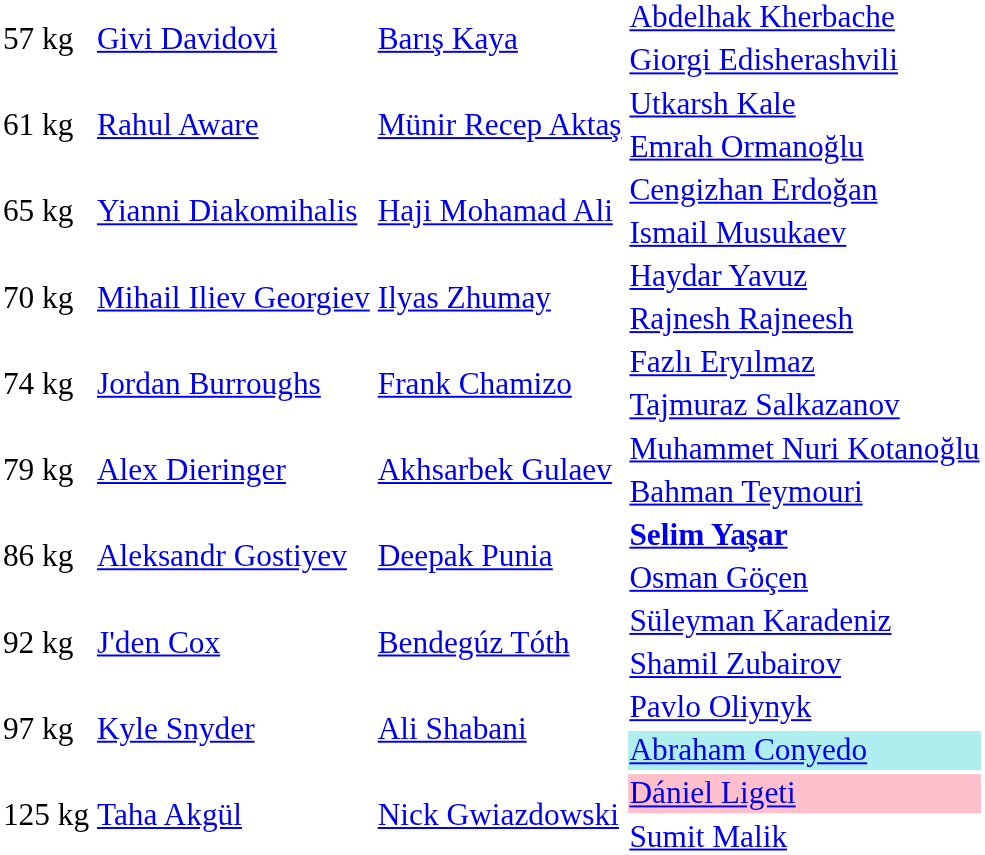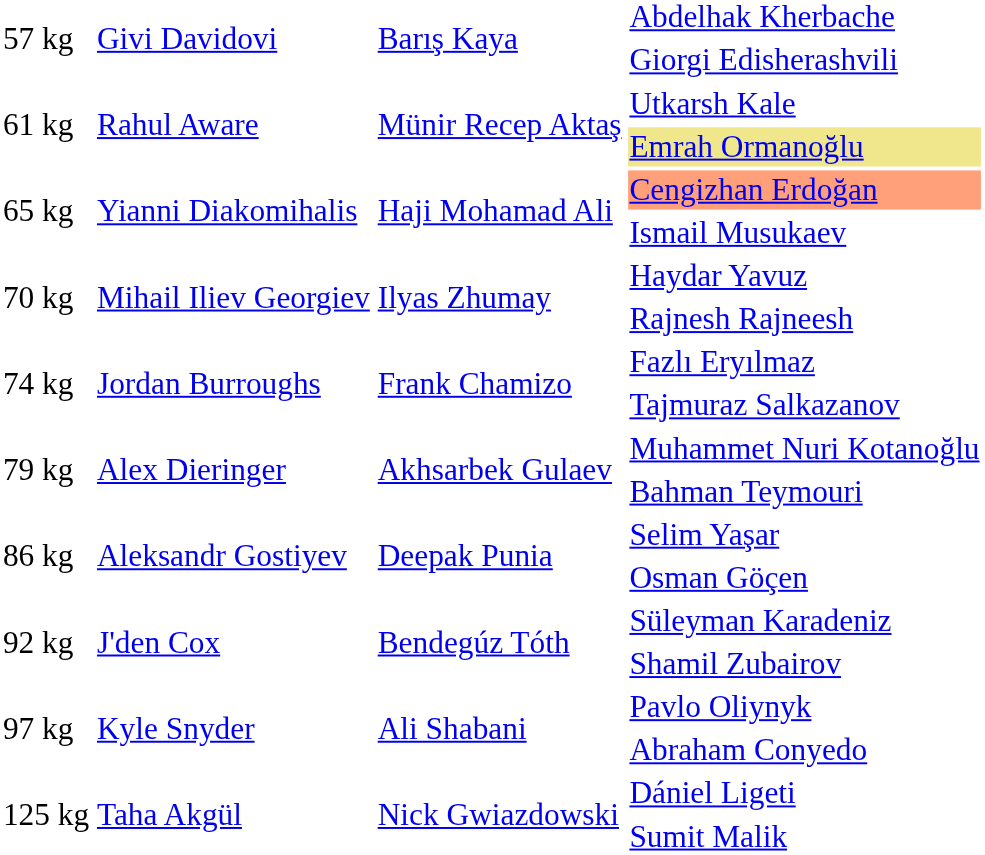(747, 146) no background -> (747, 146) khaki background
(753, 189) no background -> (753, 189) lightsalmon background
(709, 534) bold -> (704, 534) normal
(748, 750) paleturquoise background -> (748, 750) no background
(713, 793) pink background -> (713, 793) no background
